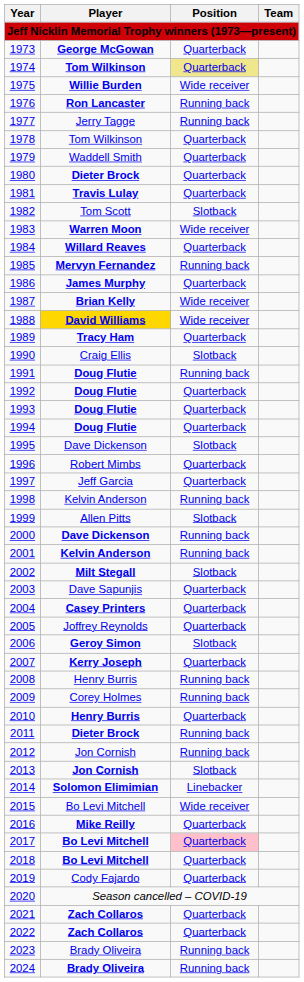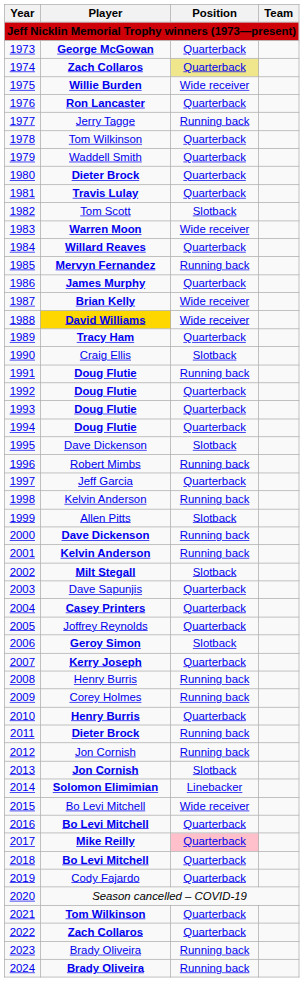(105, 67) Tom Wilkinson -> (105, 67) Zach Collaros
(215, 103) Running back -> (215, 103) Quarterback
(215, 463) Quarterback -> (215, 463) Running back
(105, 824) Mike Reilly -> (105, 824) Bo Levi Mitchell
(105, 842) Bo Levi Mitchell -> (105, 842) Mike Reilly
(105, 914) Zach Collaros -> (105, 914) Tom Wilkinson
